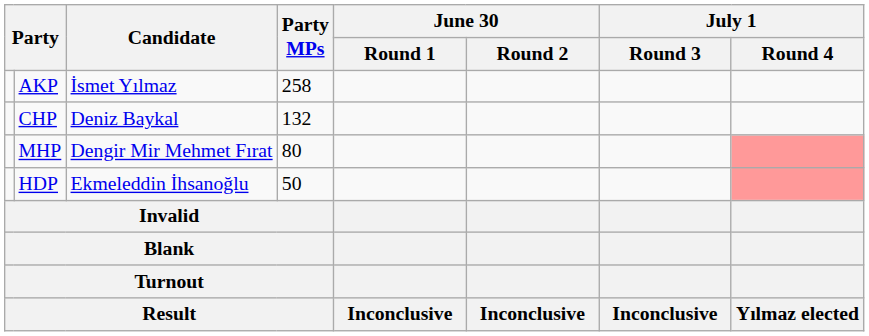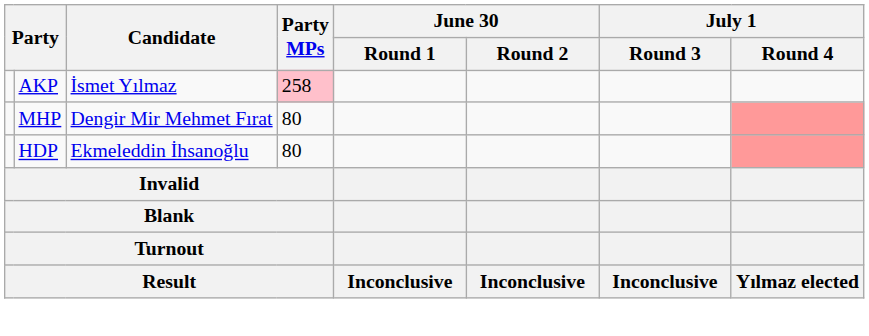(297, 86) no background -> (297, 86) pink background
- row: (38, 118)
(292, 183) 50 -> (292, 151) 80
